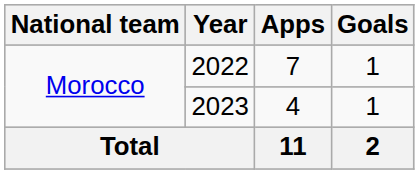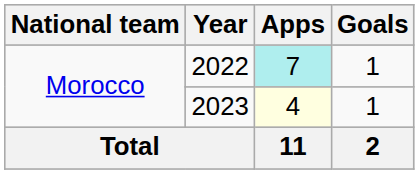(293, 65) no background -> (293, 65) paleturquoise background
(293, 106) no background -> (293, 106) lightyellow background
